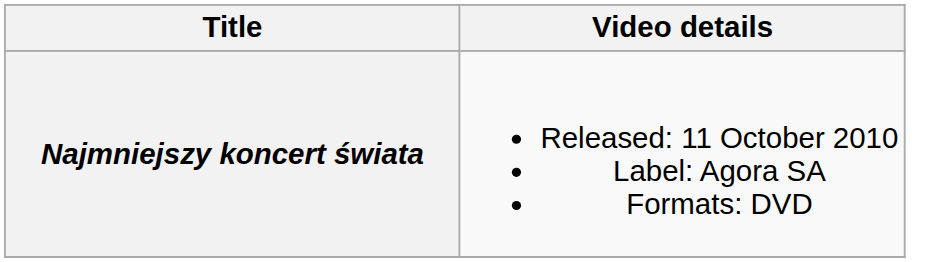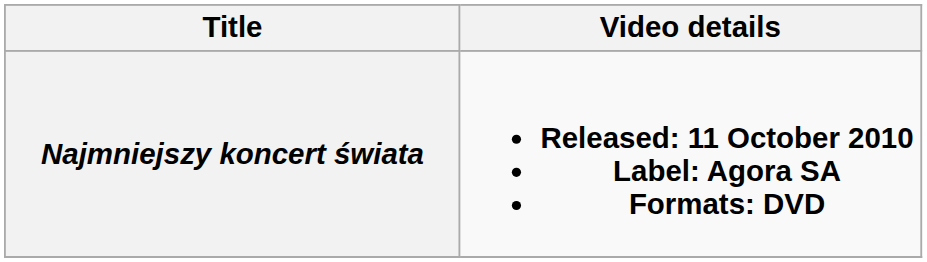(683, 171) normal -> (690, 171) bold
